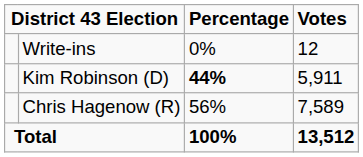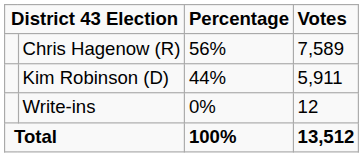rows swapped: (101, 107) <-> (59, 48)
(208, 78) bold -> (208, 78) normal
